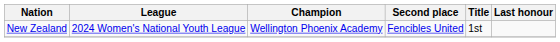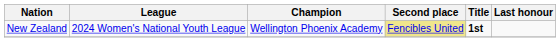(425, 28) no background -> (425, 28) khaki background
(475, 28) normal -> (476, 28) bold
